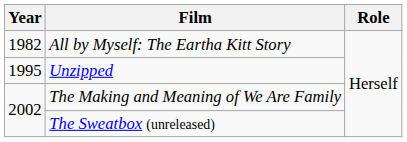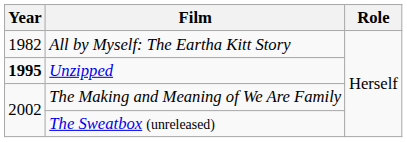(25, 70) normal -> (25, 70) bold
